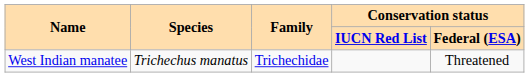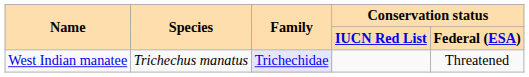(292, 60) no background -> (292, 60) lavender background
